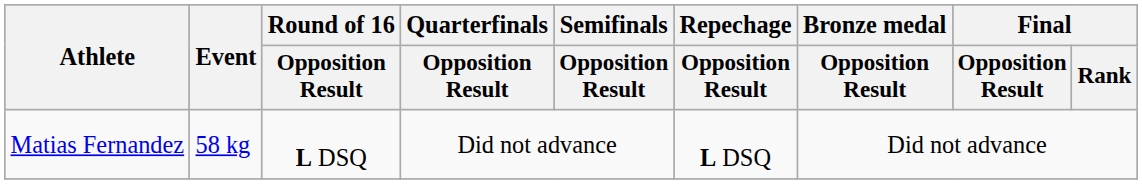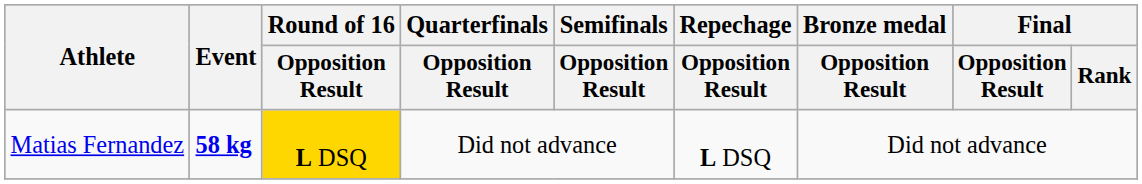(223, 144) normal -> (224, 144) bold
(331, 158) no background -> (331, 158) gold background
